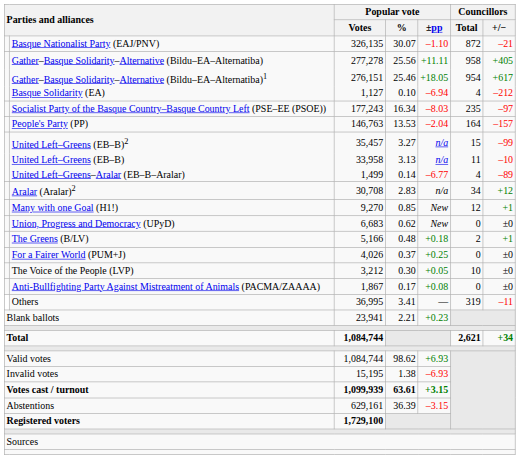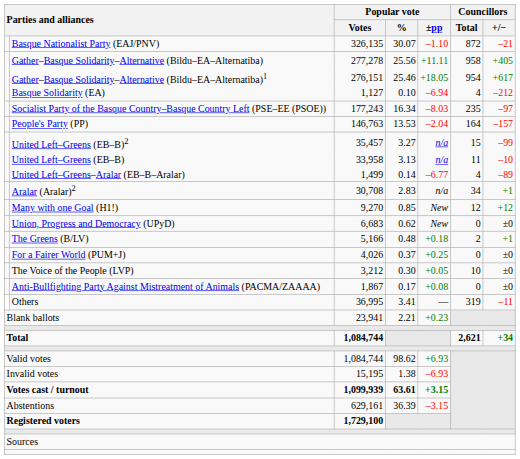(505, 190) +12 -> (508, 190) +1
(508, 207) +1 -> (505, 207) +12
